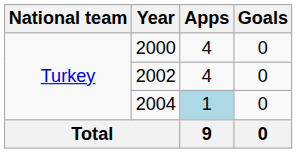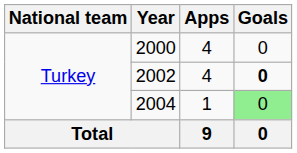(263, 76) normal -> (263, 76) bold
(207, 104) lightblue background -> (207, 104) no background
(263, 104) no background -> (263, 104) lightgreen background
